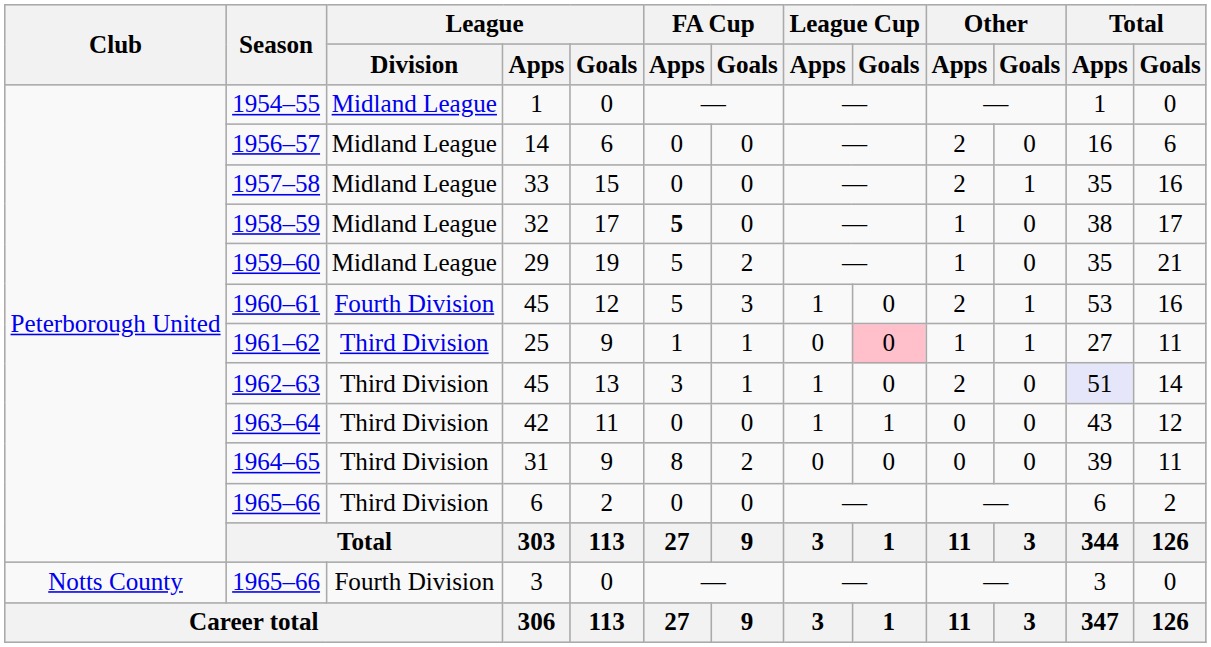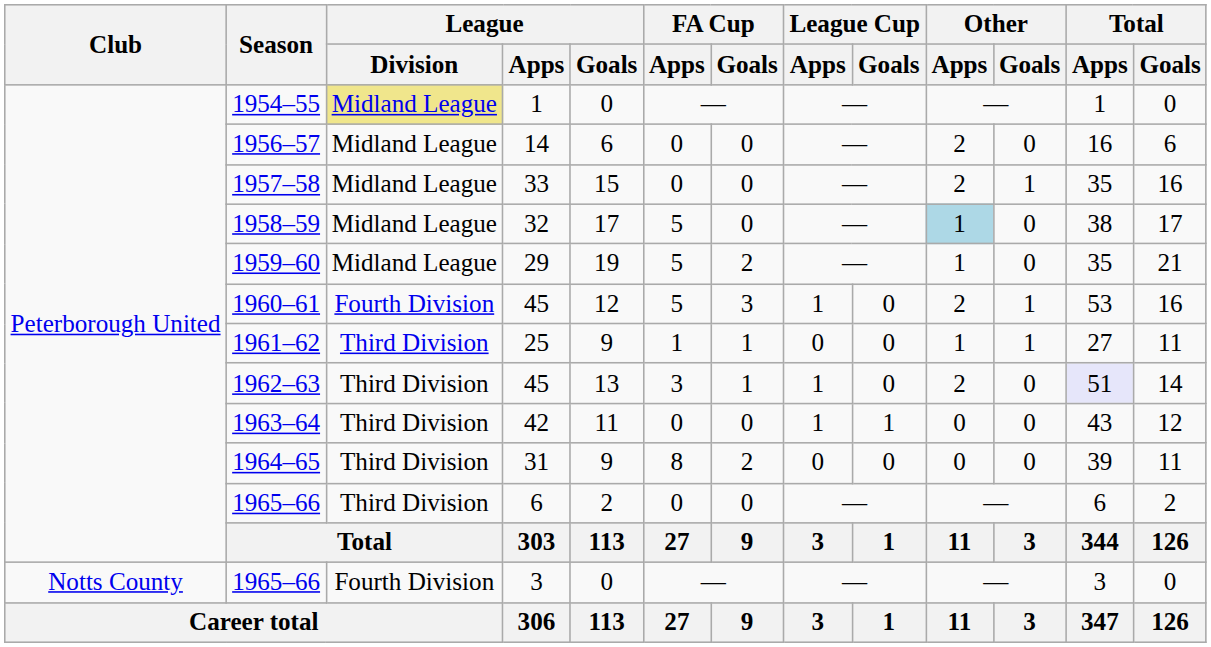(414, 104) no background -> (414, 104) khaki background
(677, 223) bold -> (677, 223) normal
(959, 223) no background -> (959, 223) lightblue background
(889, 343) pink background -> (889, 343) no background
